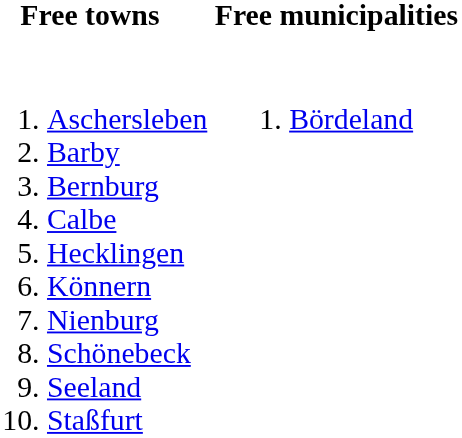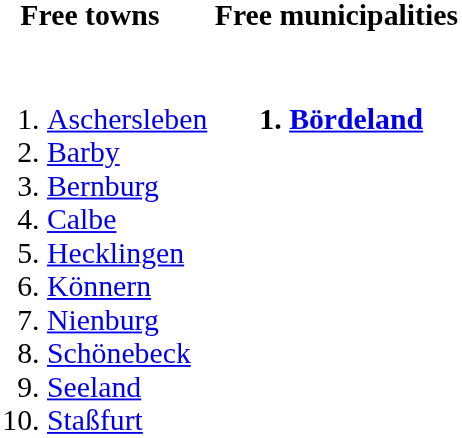(336, 119) normal -> (336, 119) bold
